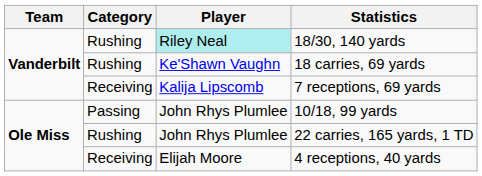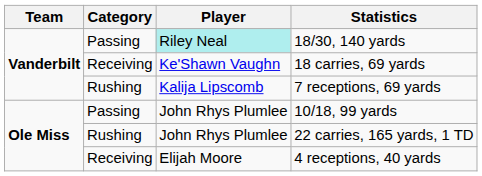(114, 40) Rushing -> (114, 40) Passing
(114, 64) Rushing -> (120, 64) Receiving
(120, 87) Receiving -> (114, 87) Rushing
